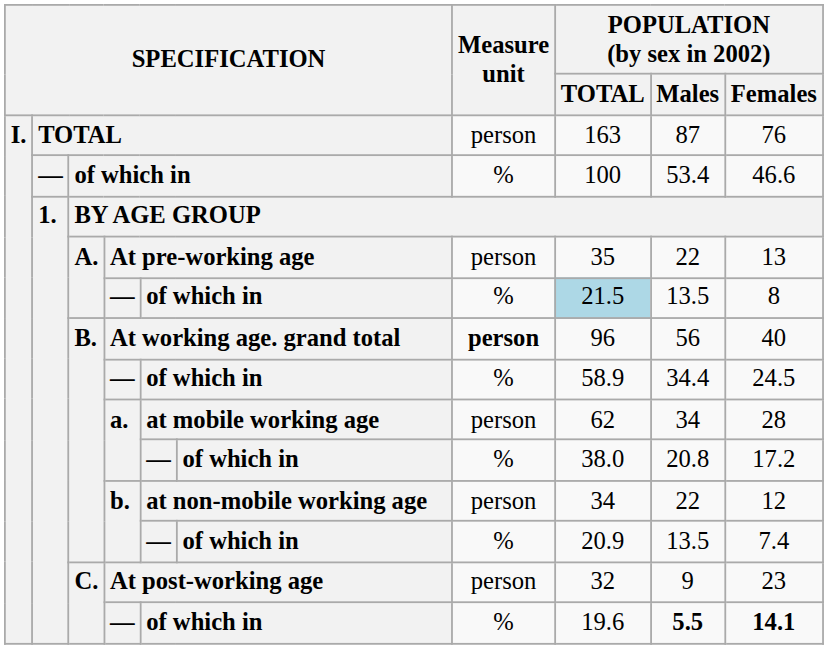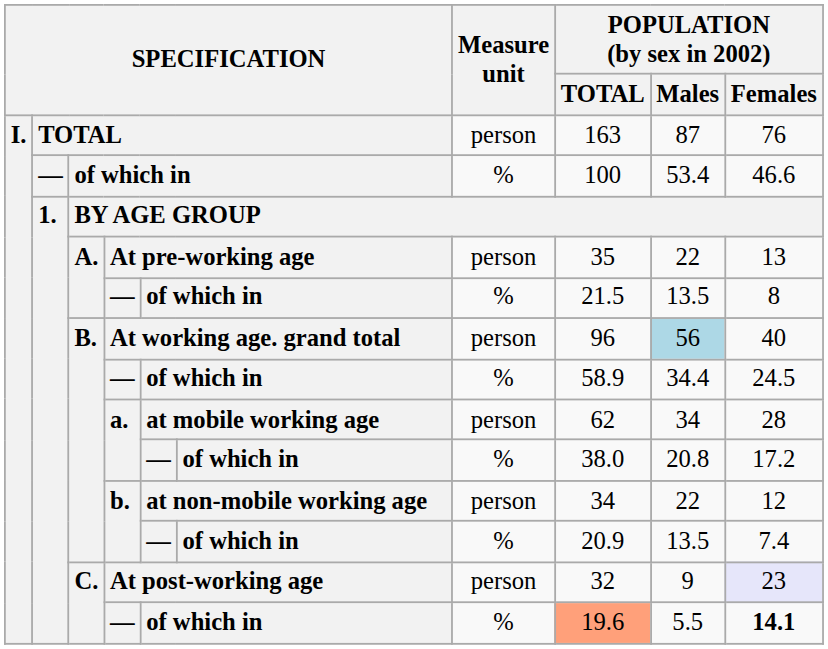(603, 297) lightblue background -> (603, 297) no background
(504, 337) bold -> (504, 337) normal
(688, 337) no background -> (688, 337) lightblue background
(774, 581) no background -> (774, 581) lavender background
(603, 621) no background -> (603, 621) lightsalmon background
(688, 621) bold -> (688, 621) normal
